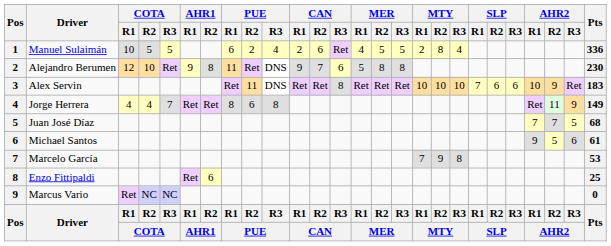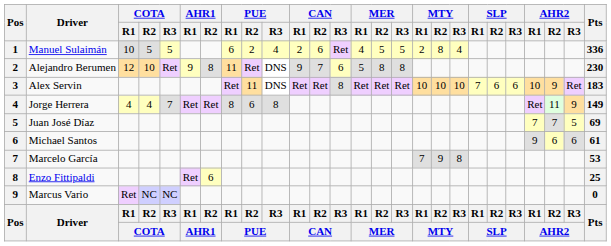(595, 122) 68 -> (595, 122) 69
(554, 140) 5 -> (554, 140) 6
